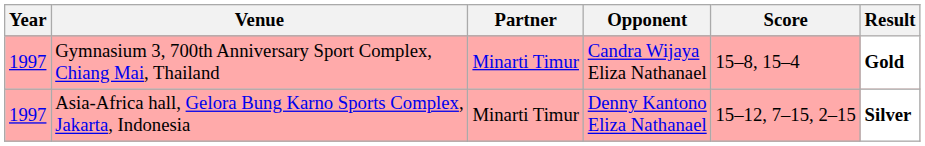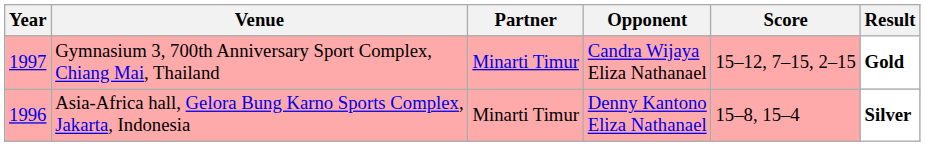(758, 62) 15–8, 15–4 -> (786, 62) 15–12, 7–15, 2–15
(28, 115) 1997 -> (28, 115) 1996
(786, 115) 15–12, 7–15, 2–15 -> (758, 115) 15–8, 15–4
